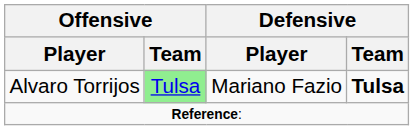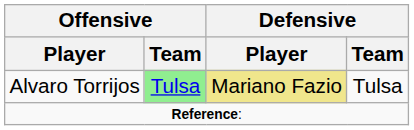(277, 86) no background -> (277, 86) khaki background
(378, 86) bold -> (378, 86) normal
